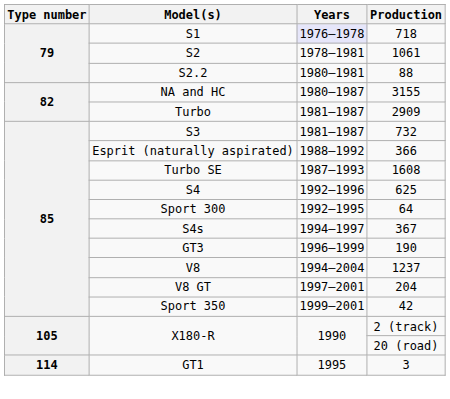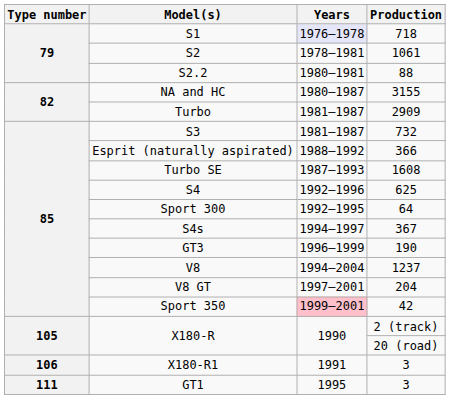(332, 307) no background -> (332, 307) pink background
+ row: (193, 365)
(47, 365) 114 -> (47, 385) 111
